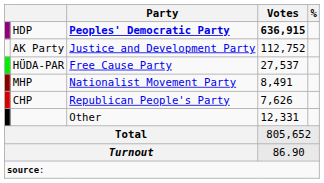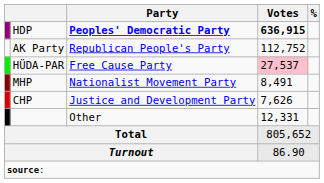(162, 48) Justice and Development Party -> (149, 48) Republican People's Party
(280, 65) no background -> (280, 65) pink background
(149, 100) Republican People's Party -> (162, 100) Justice and Development Party
